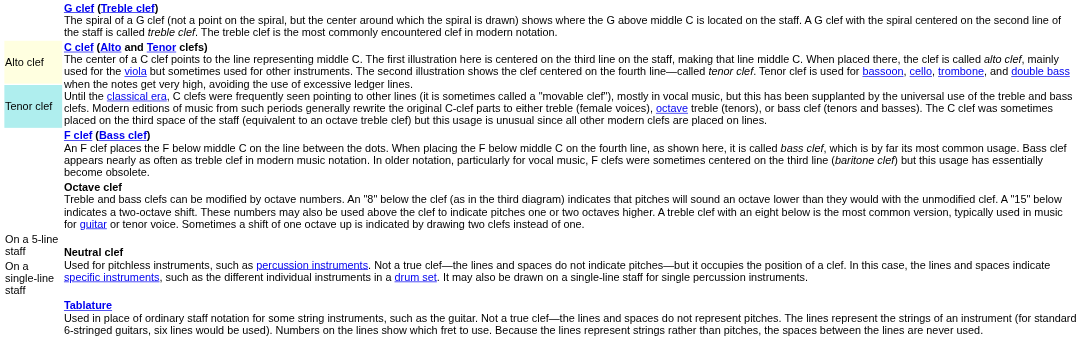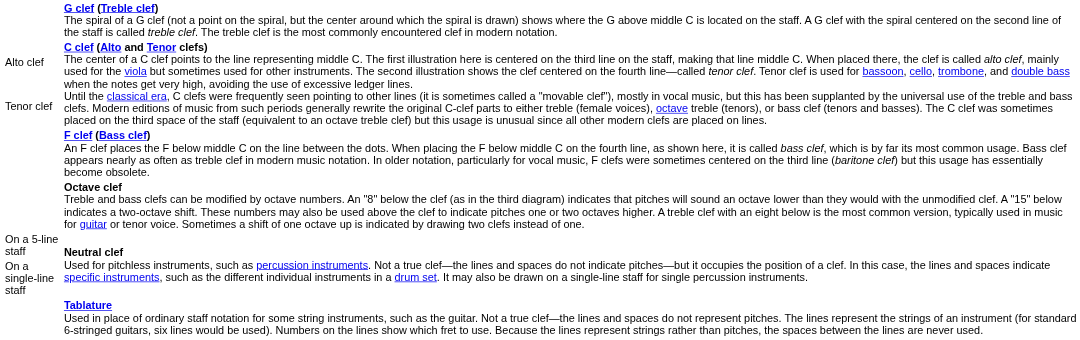(24, 62) lightyellow background -> (24, 62) no background
(29, 106) paleturquoise background -> (29, 106) no background
